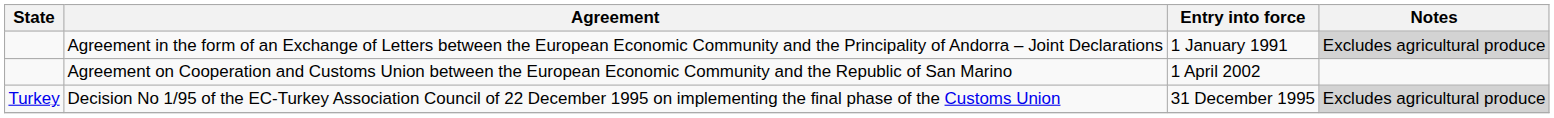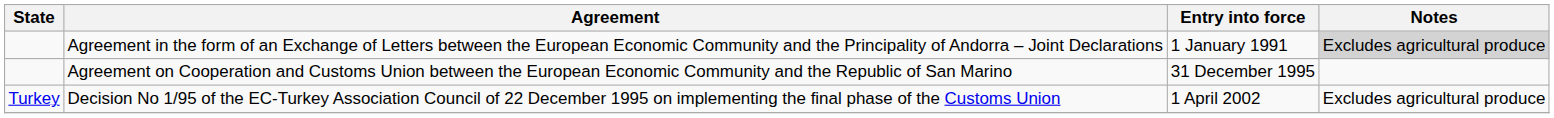(1216, 71) 1 April 2002 -> (1243, 71) 31 December 1995
(1243, 98) 31 December 1995 -> (1216, 98) 1 April 2002
(1434, 98) lightgrey background -> (1434, 98) no background
